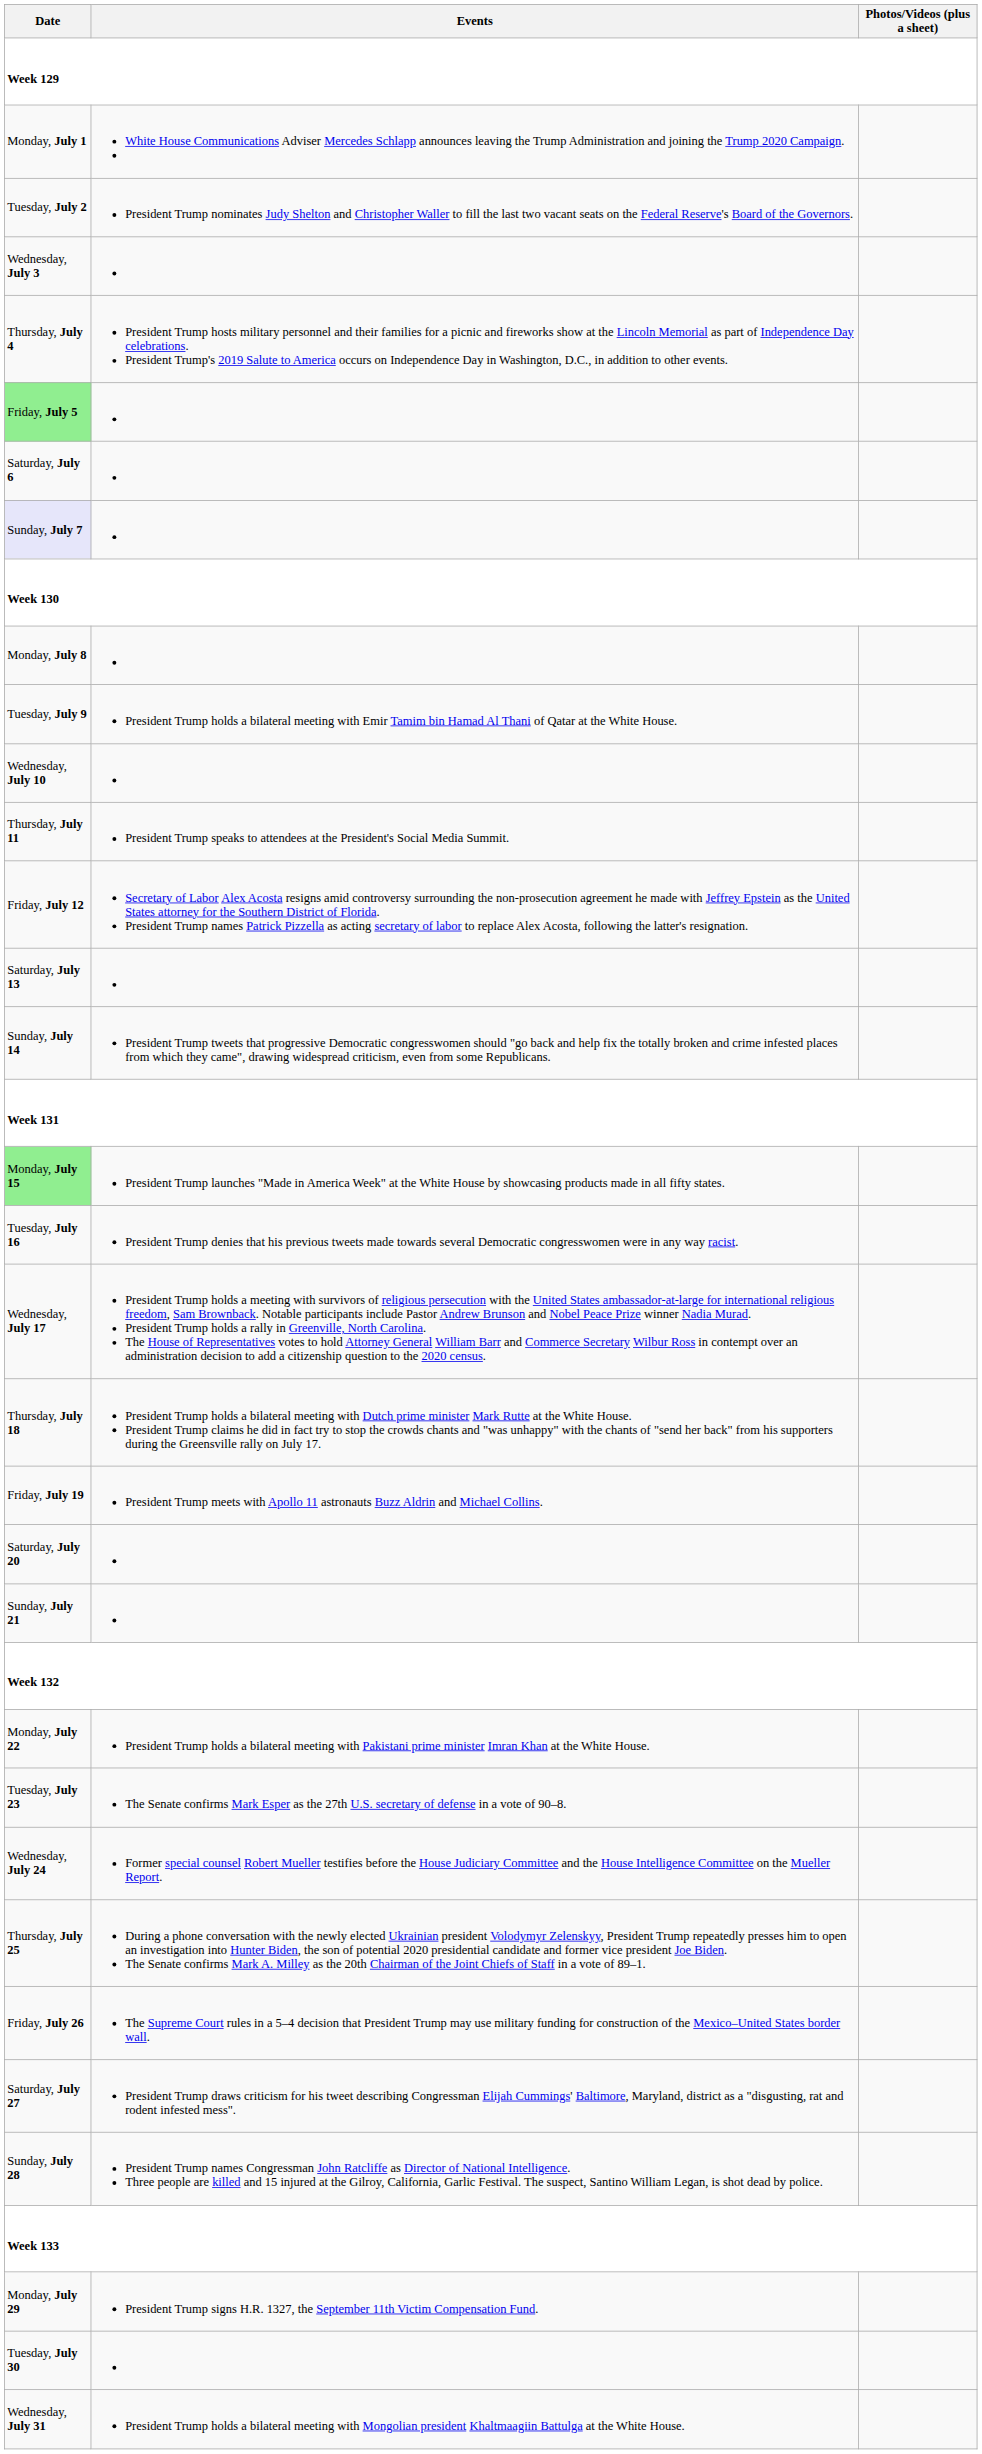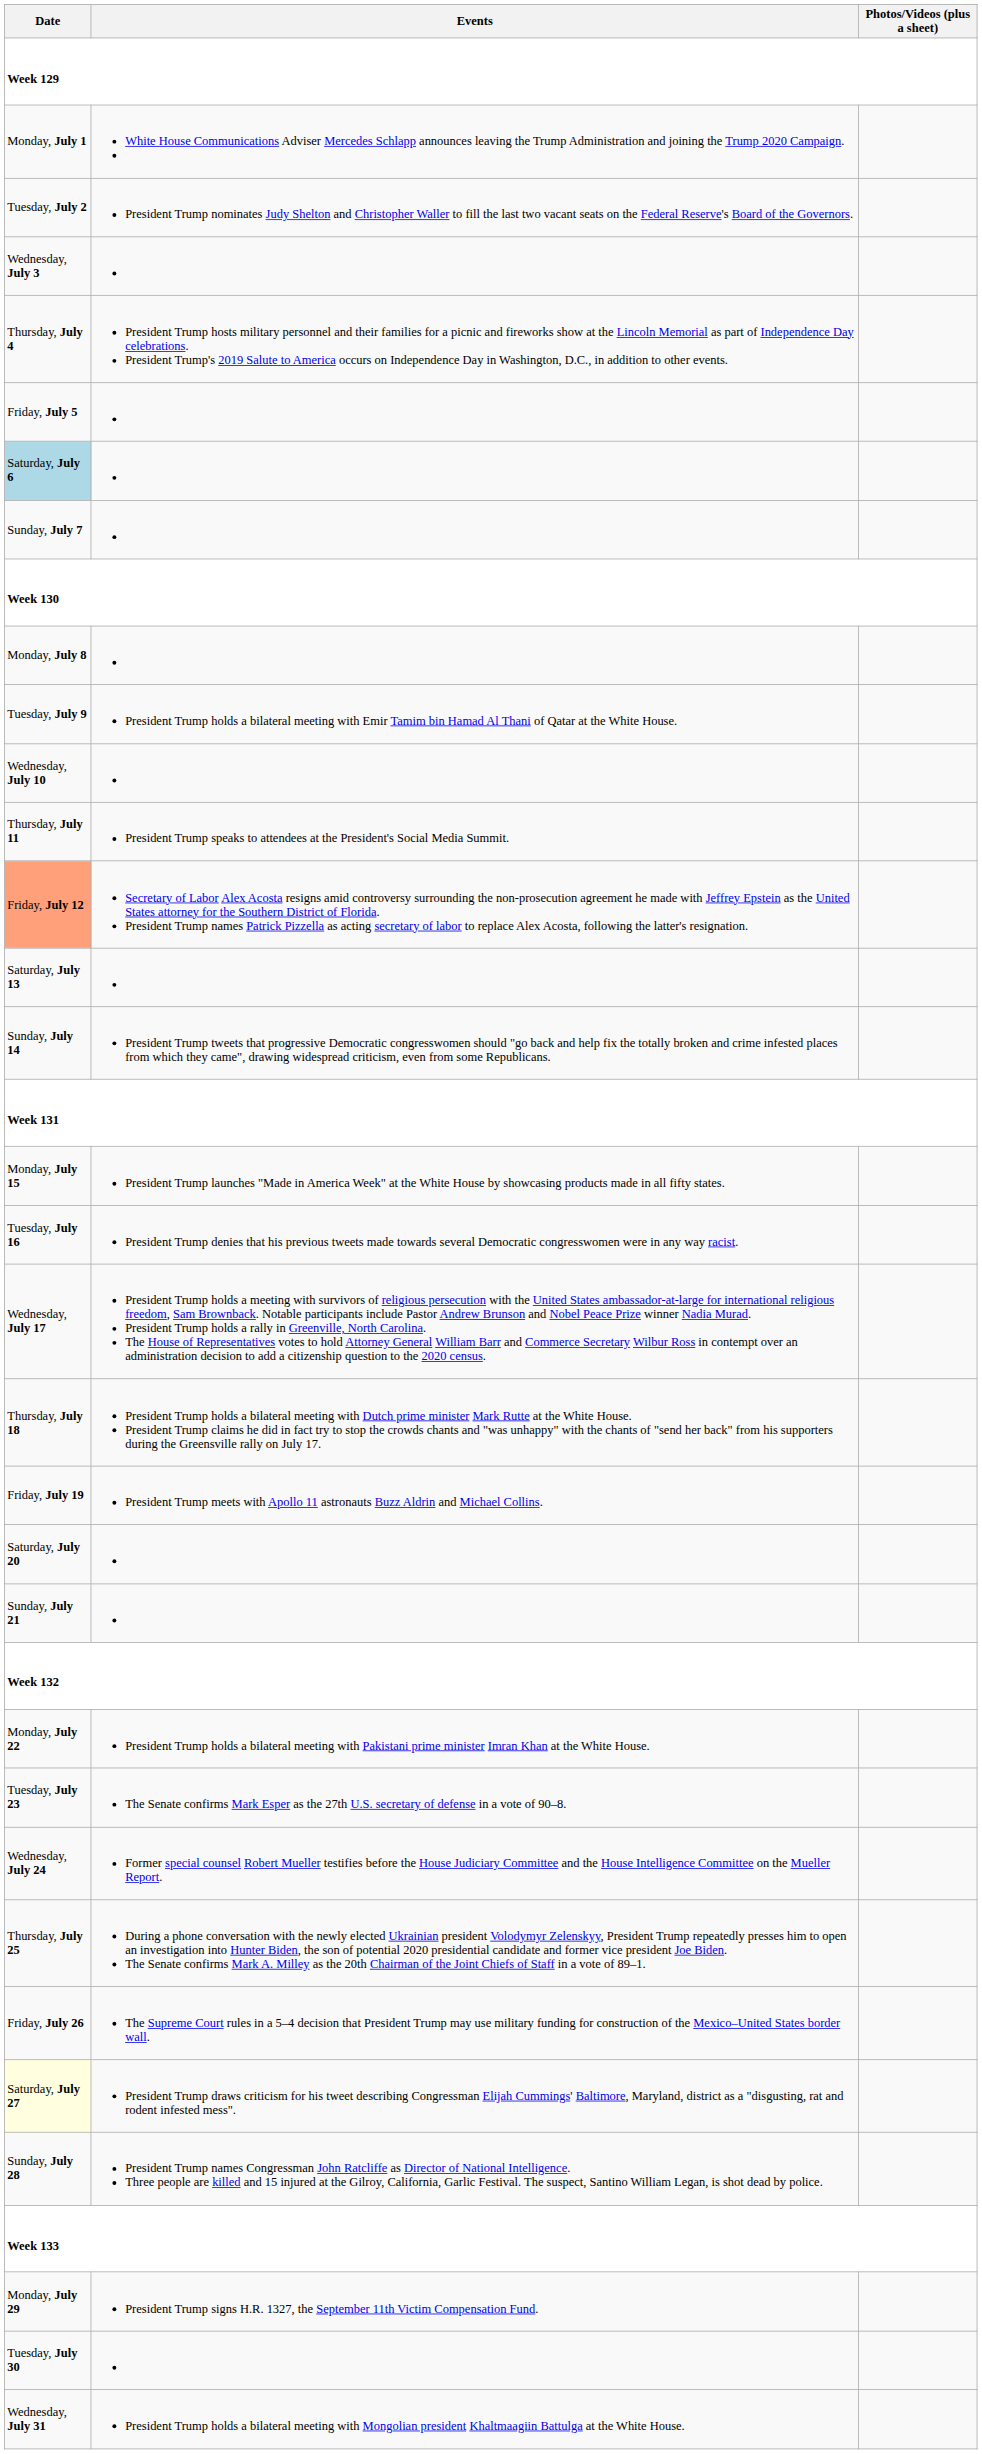(42, 412) lightgreen background -> (42, 412) no background
(44, 470) no background -> (44, 470) lightblue background
(45, 529) lavender background -> (45, 529) no background
(46, 904) no background -> (46, 904) lightsalmon background
(42, 1176) lightgreen background -> (42, 1176) no background
(44, 2096) no background -> (44, 2096) lightyellow background
